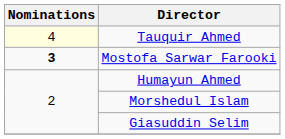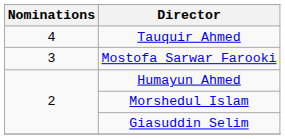(51, 37) lightyellow background -> (51, 37) no background
(51, 59) bold -> (51, 59) normal
